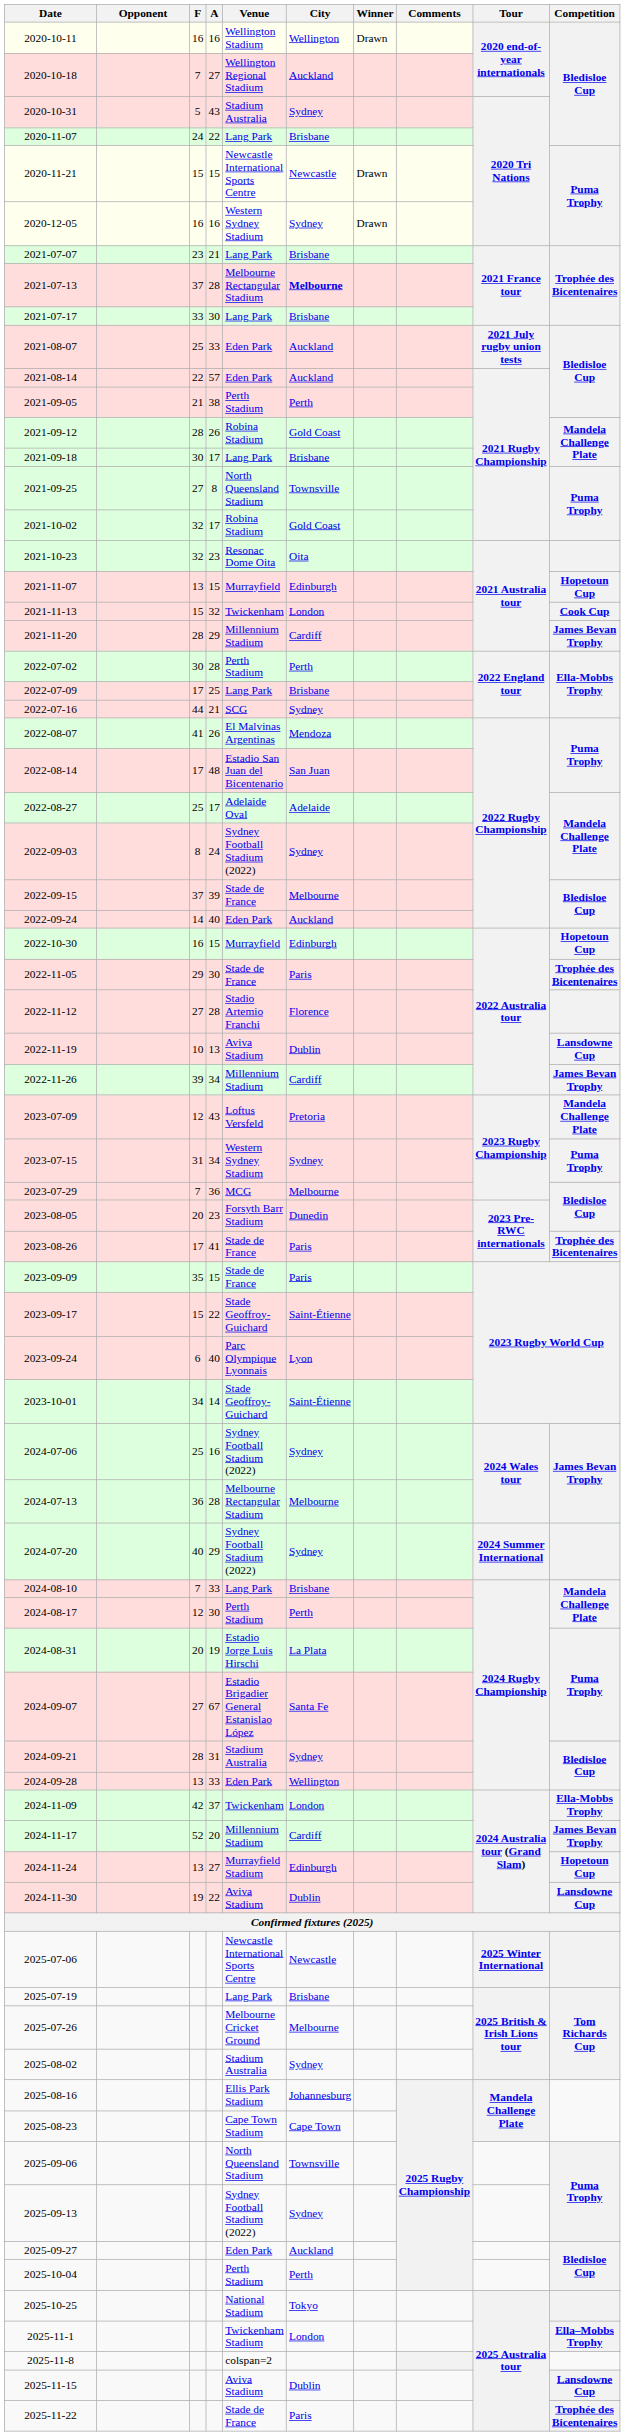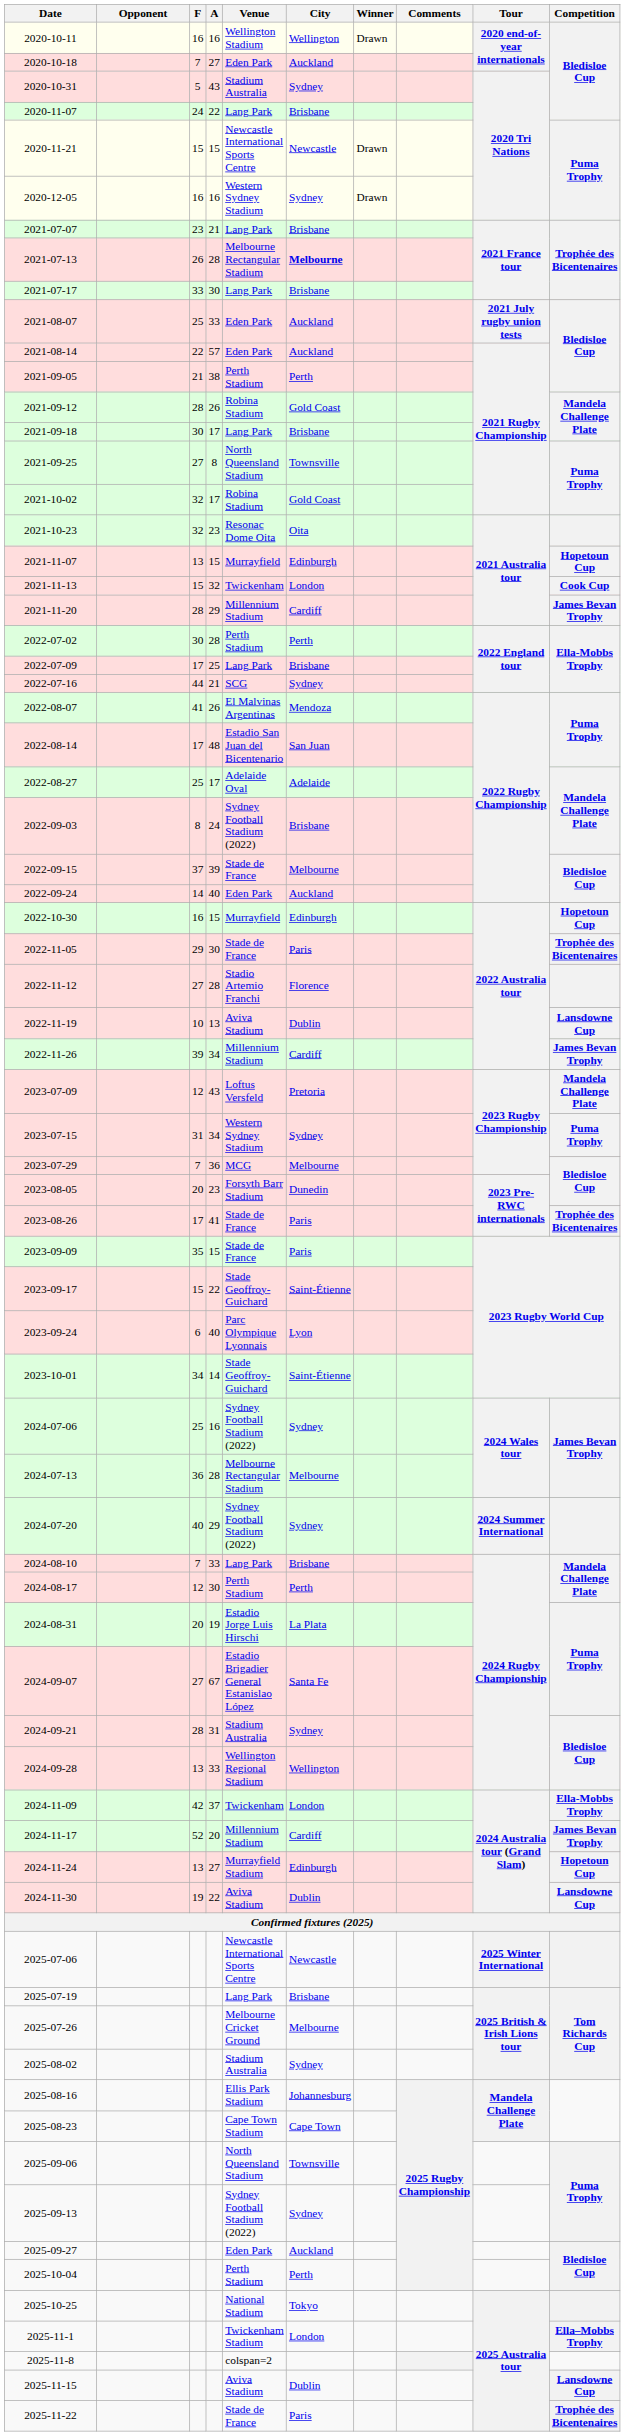(250, 75) Wellington Regional Stadium -> (249, 62) Eden Park
(198, 285) 37 -> (198, 259) 26
(306, 851) Sydney -> (309, 825) Brisbane
(249, 1781) Eden Park -> (250, 1768) Wellington Regional Stadium
